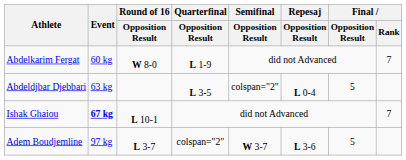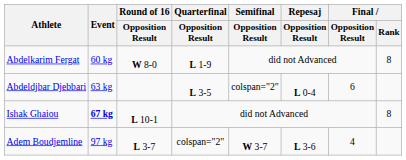(389, 60) 7 -> (389, 60) 8
(352, 87) 5 -> (352, 87) 6
(389, 114) 7 -> (389, 114) 8
(352, 142) 5 -> (352, 142) 4
